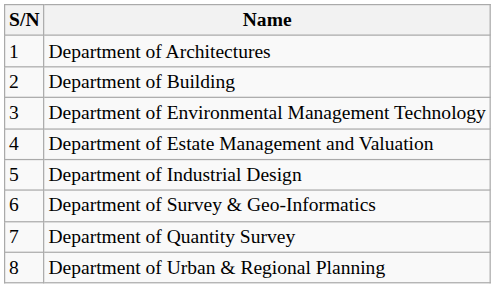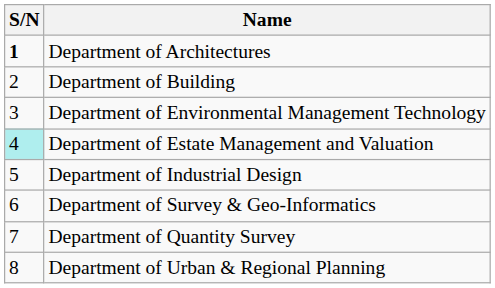(14, 50) normal -> (14, 50) bold
(14, 143) no background -> (14, 143) paleturquoise background
